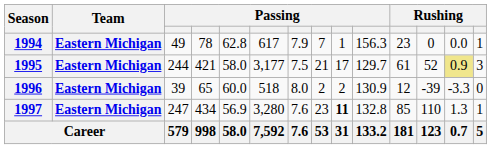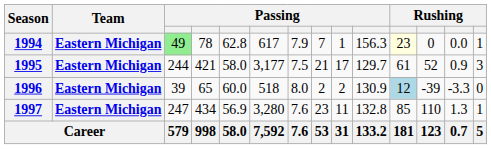(178, 44) no background -> (178, 44) lightgreen background
(404, 44) no background -> (404, 44) lightyellow background
(459, 66) khaki background -> (459, 66) no background
(404, 88) no background -> (404, 88) lightblue background
(342, 110) bold -> (342, 110) normal
